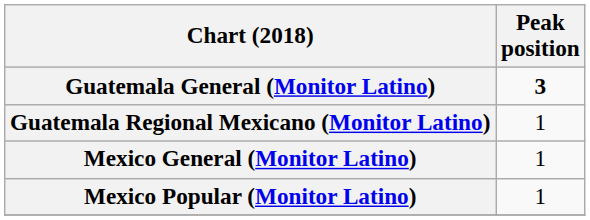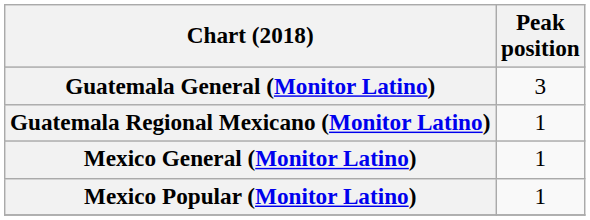(540, 85) bold -> (540, 85) normal
